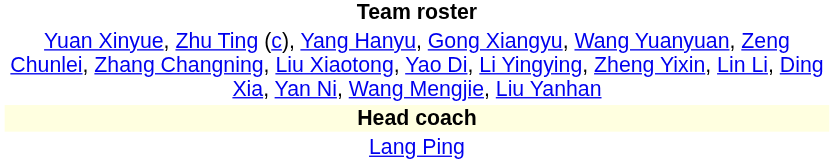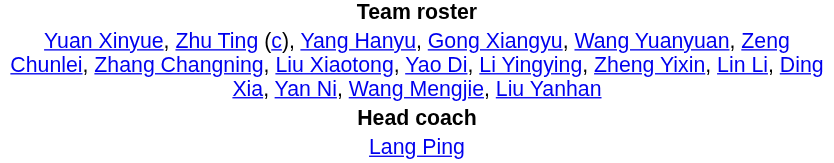(417, 118) lightyellow background -> (417, 118) no background
